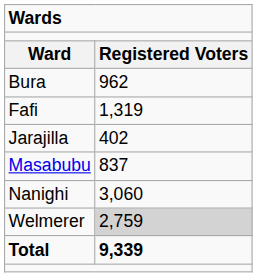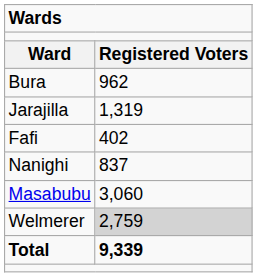(23, 110) Fafi -> (38, 110) Jarajilla
(38, 138) Jarajilla -> (23, 138) Fafi
(50, 166) Masabubu -> (38, 166) Nanighi
(38, 194) Nanighi -> (50, 194) Masabubu
